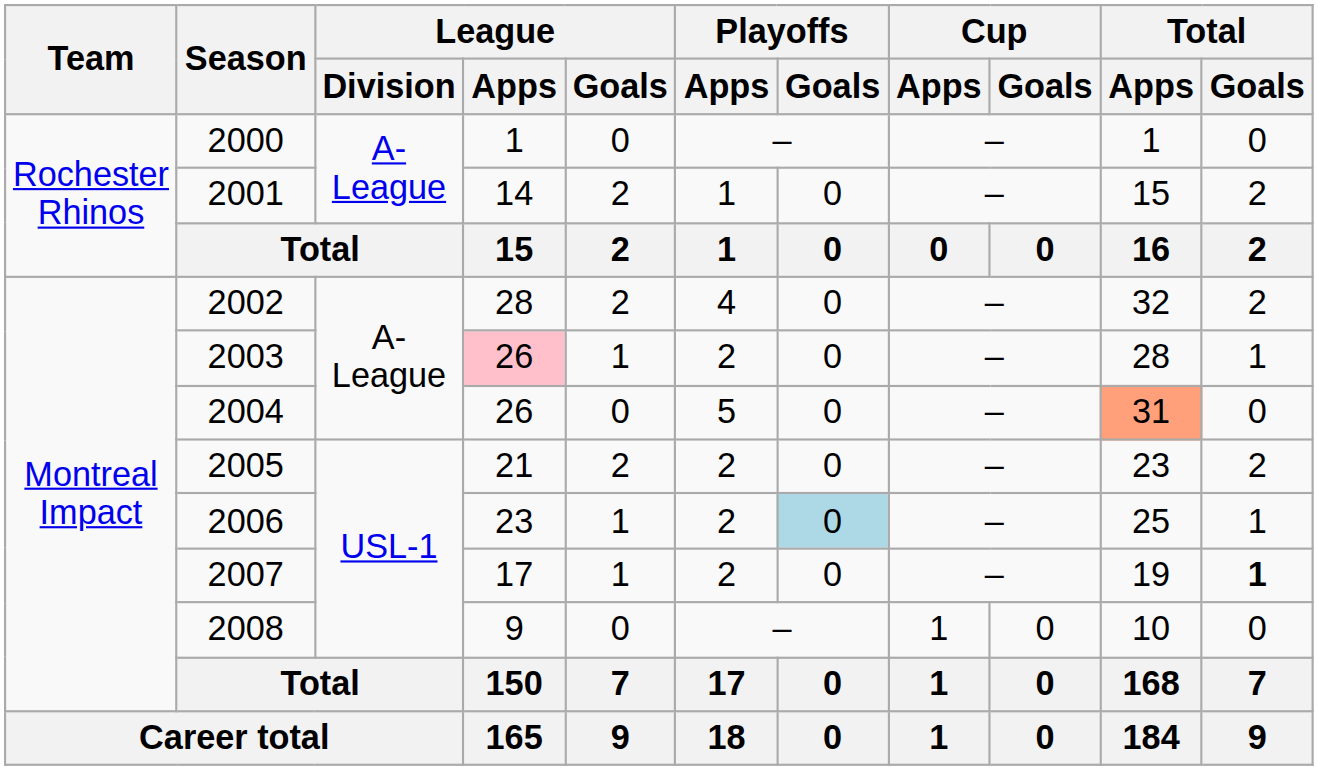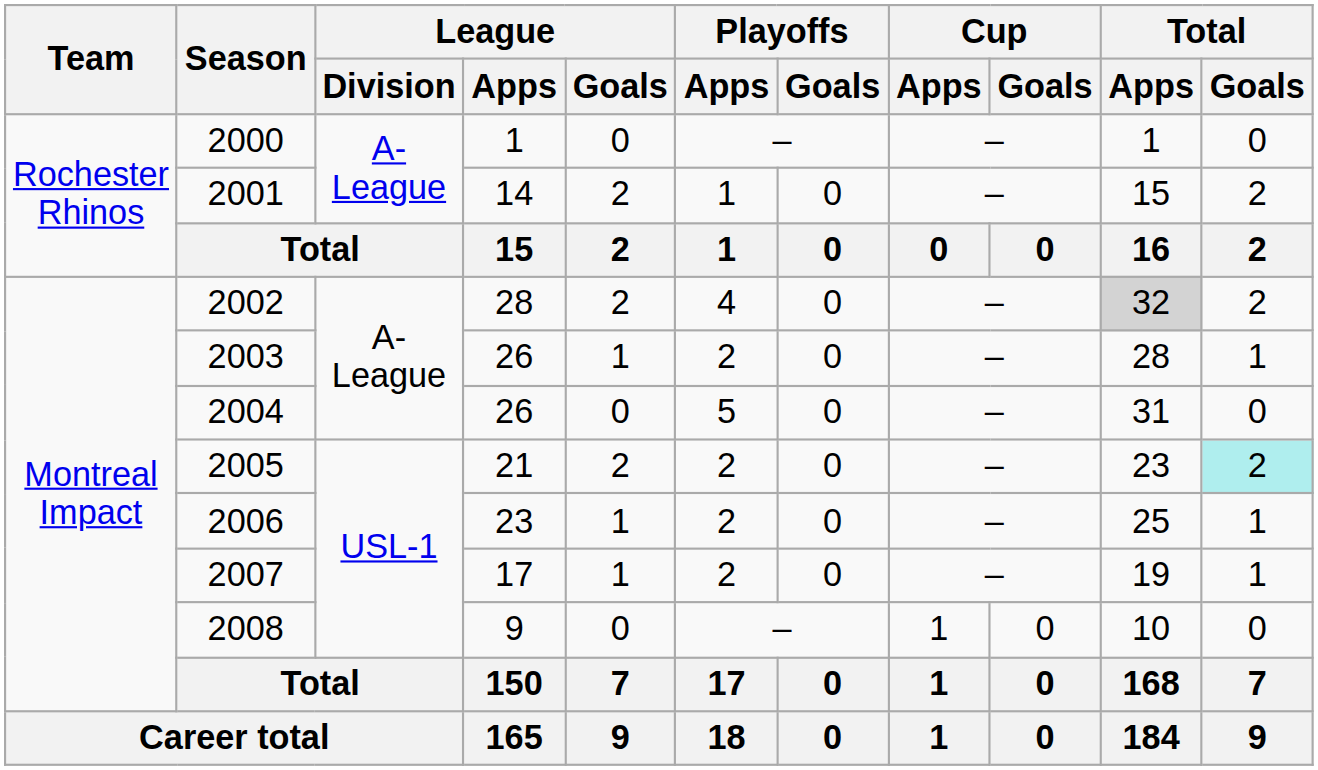(1151, 303) no background -> (1151, 303) lightgrey background
(514, 357) pink background -> (514, 357) no background
(1151, 411) lightsalmon background -> (1151, 411) no background
(1257, 466) no background -> (1257, 466) paleturquoise background
(833, 520) lightblue background -> (833, 520) no background
(1257, 574) bold -> (1257, 574) normal
